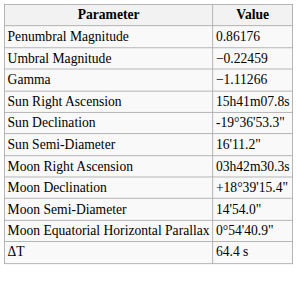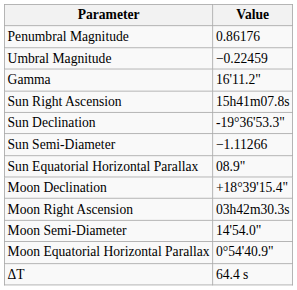(242, 79) −1.11266 -> (238, 79) 16'11.2"
(238, 144) 16'11.2" -> (242, 144) −1.11266
+ row: (103, 166)
rows swapped: (70, 166) <-> (57, 187)
